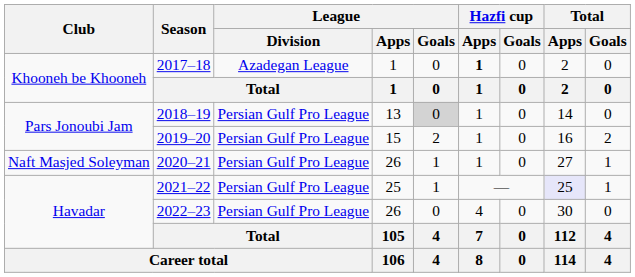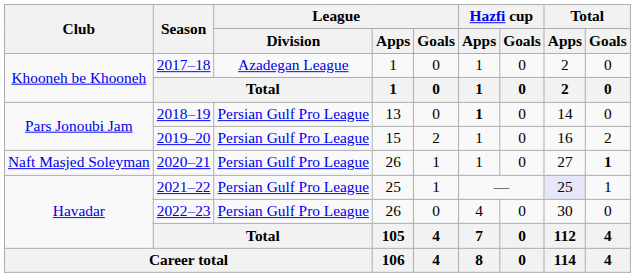(479, 65) bold -> (479, 65) normal
(436, 114) lightgrey background -> (436, 114) no background
(479, 114) normal -> (479, 114) bold
(608, 162) normal -> (608, 162) bold
